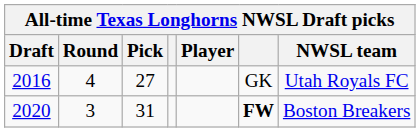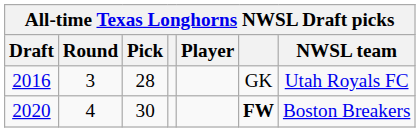(90, 80) 4 -> (90, 80) 3
(145, 80) 27 -> (145, 80) 28
(90, 111) 3 -> (90, 111) 4
(145, 111) 31 -> (145, 111) 30
